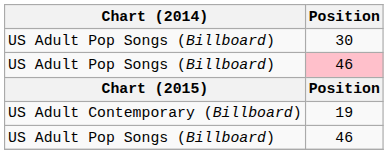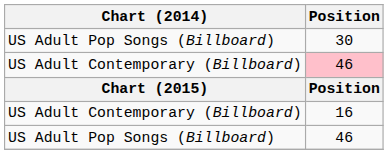(142, 65) US Adult Pop Songs (Billboard) -> (155, 65) US Adult Contemporary (Billboard)
(344, 113) 19 -> (344, 113) 16
